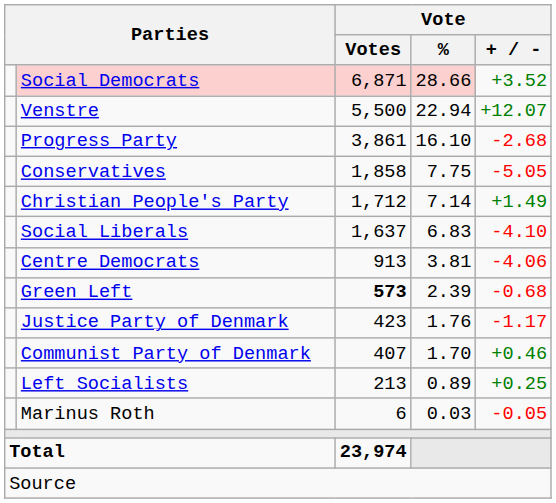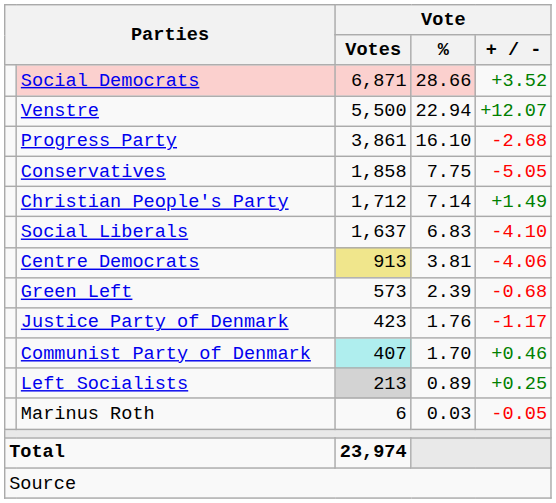(390, 262) no background -> (390, 262) khaki background
(390, 293) bold -> (390, 293) normal
(390, 353) no background -> (390, 353) paleturquoise background
(390, 383) no background -> (390, 383) lightgrey background
